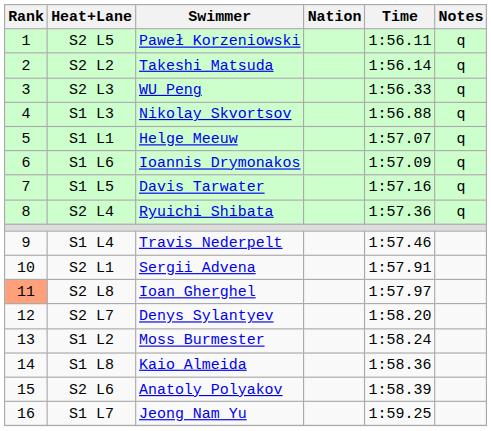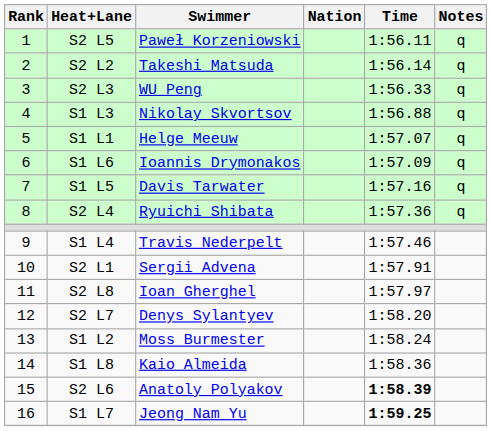(26, 292) lightsalmon background -> (26, 292) no background
(400, 389) normal -> (400, 389) bold
(400, 414) normal -> (400, 414) bold
